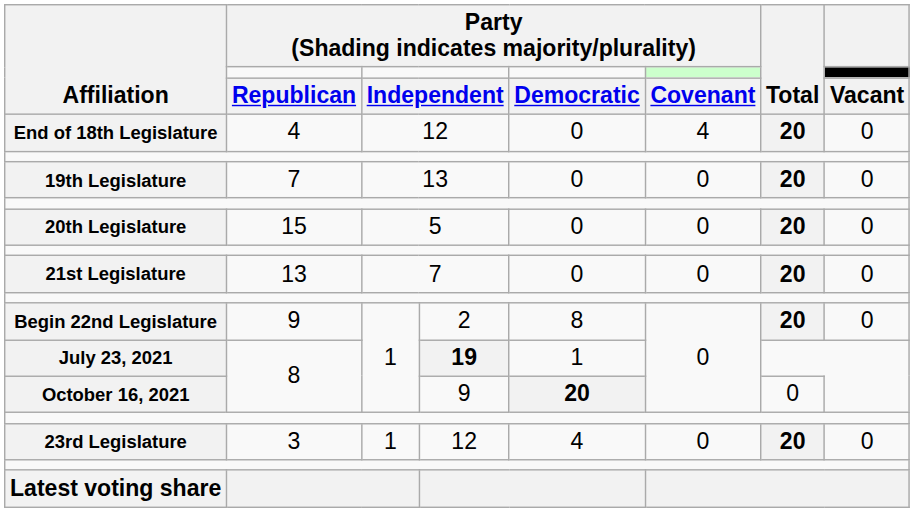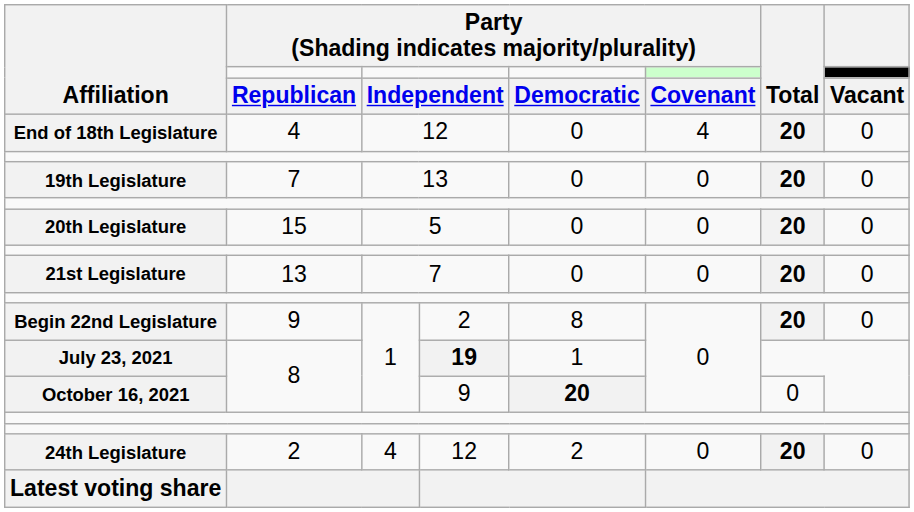- row: (116, 441)
+ row: (116, 452)
